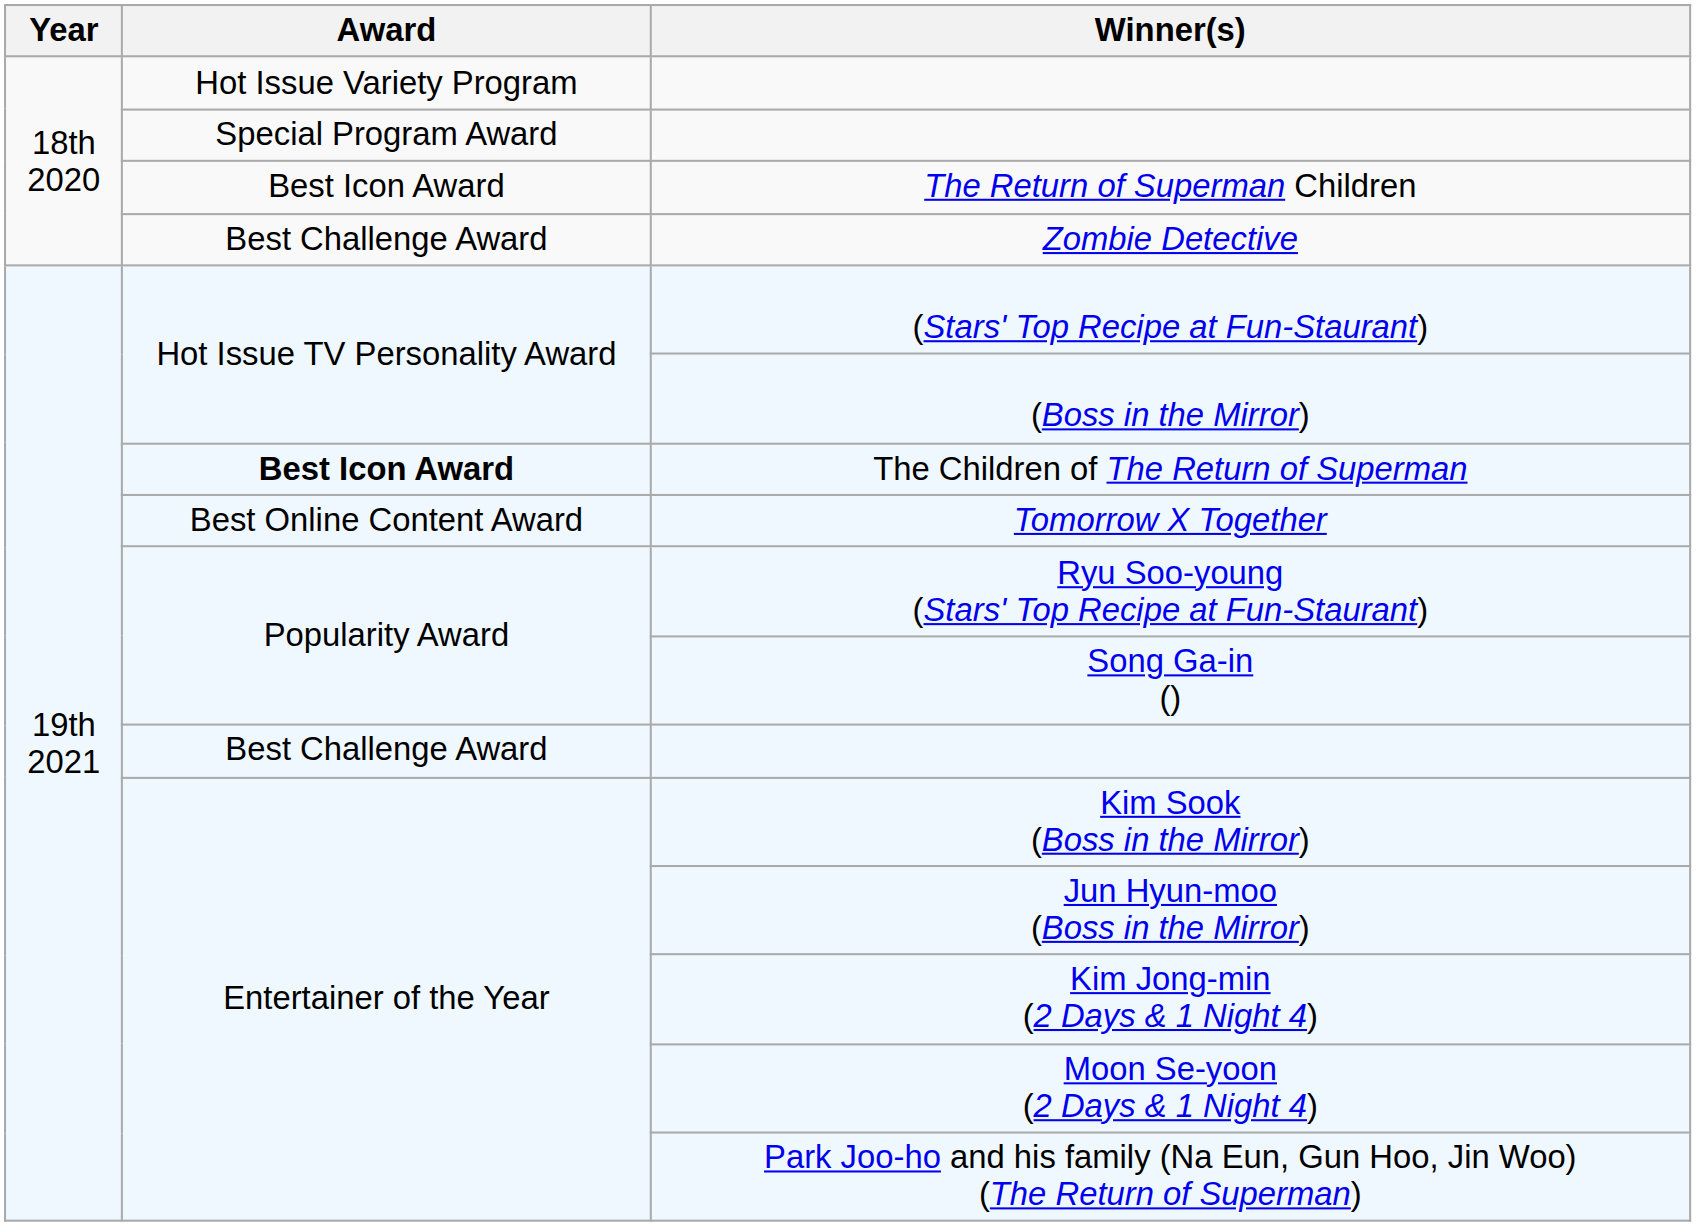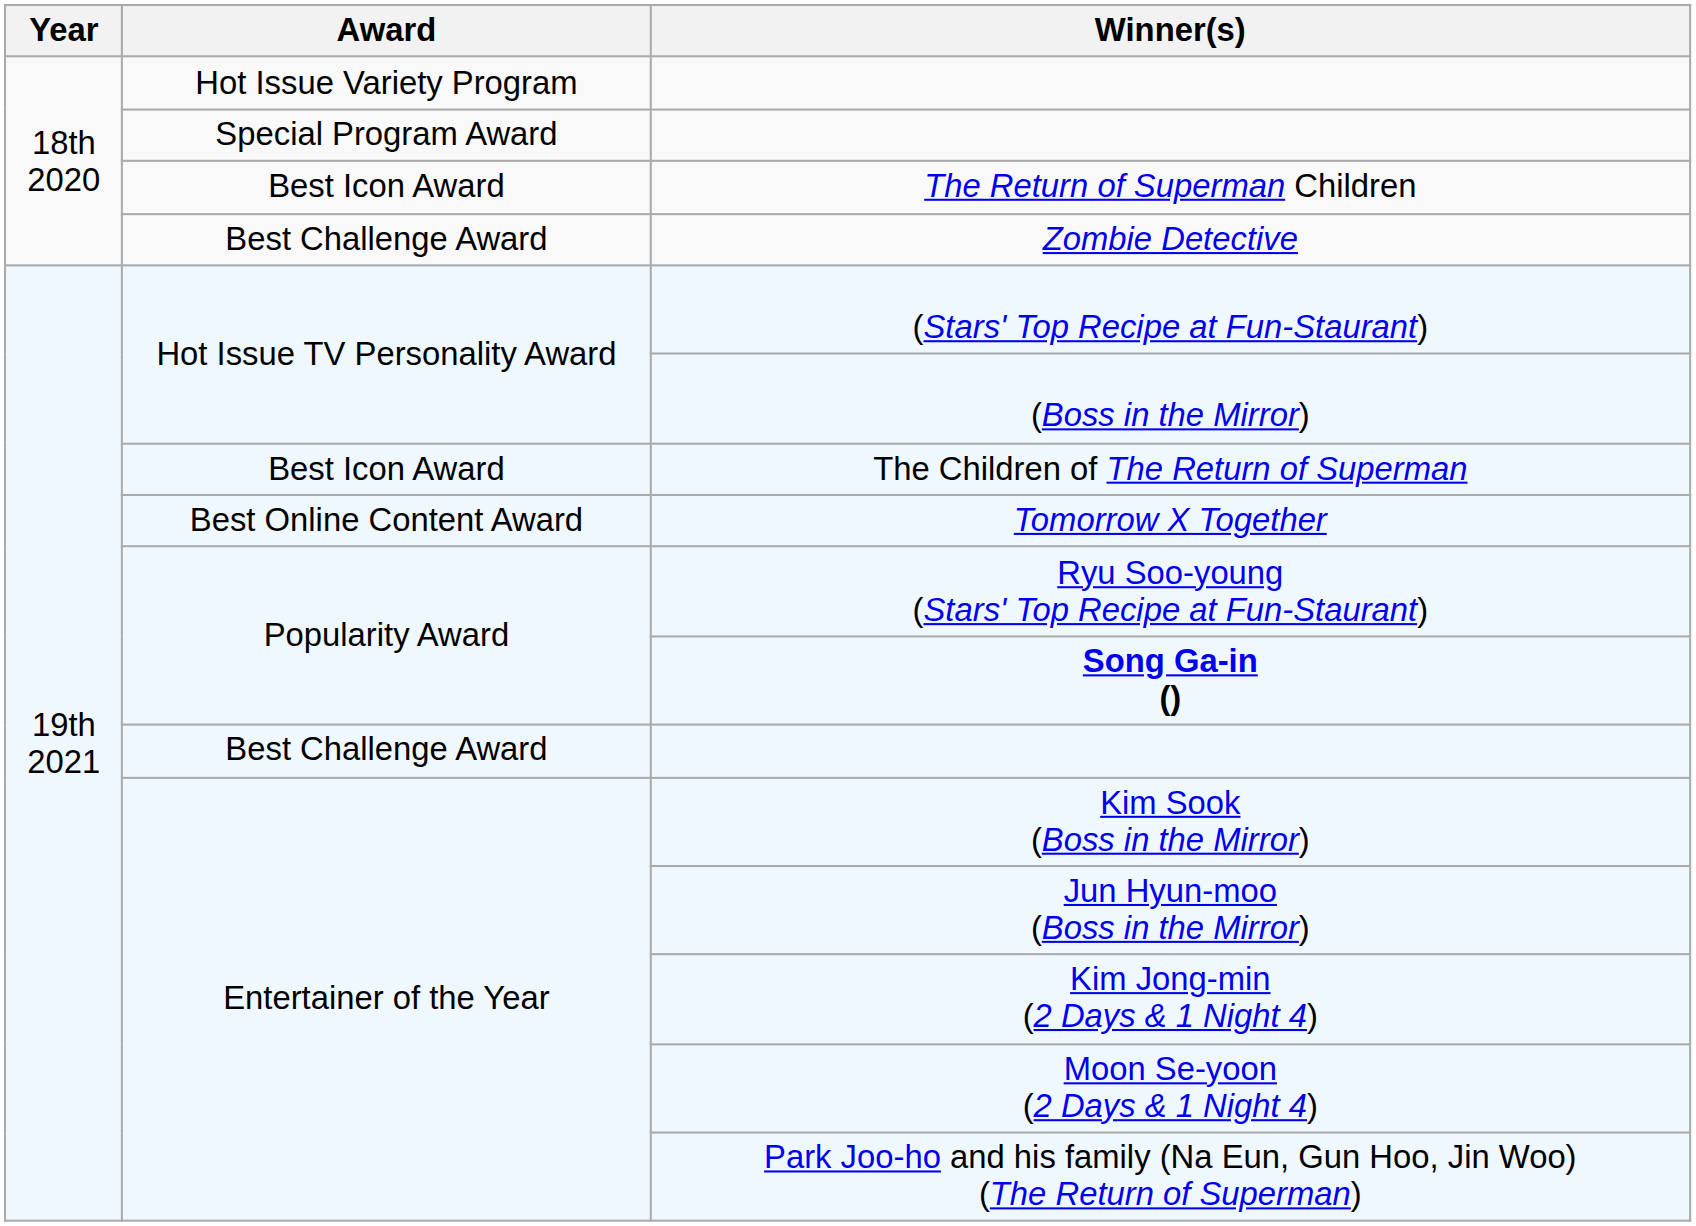(386, 468) bold -> (386, 468) normal
(1170, 679) normal -> (1170, 679) bold
